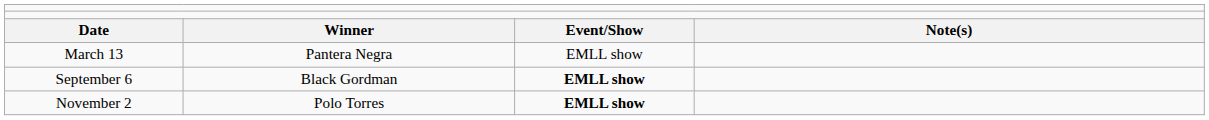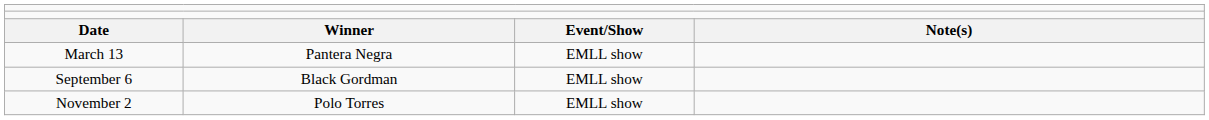(604, 78) bold -> (604, 78) normal
(604, 102) bold -> (604, 102) normal
